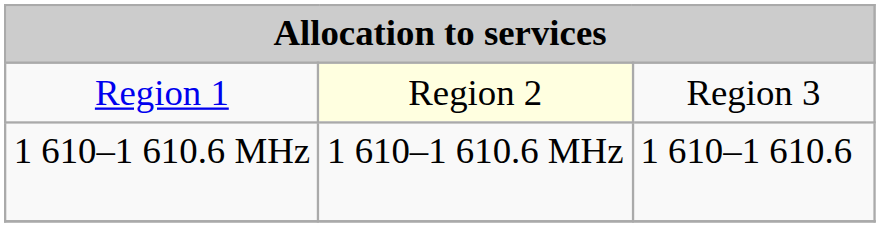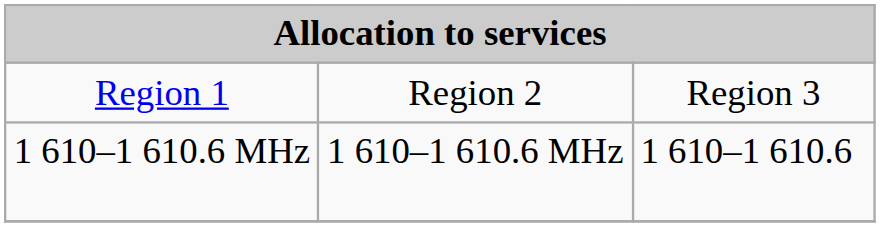(475, 92) lightyellow background -> (475, 92) no background
